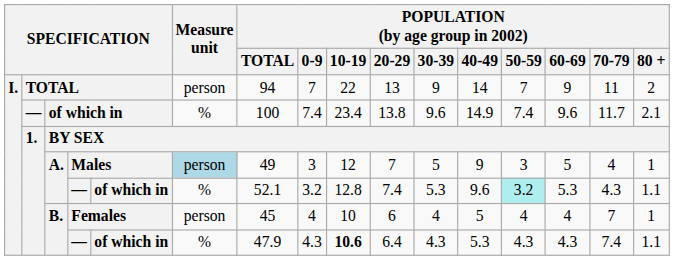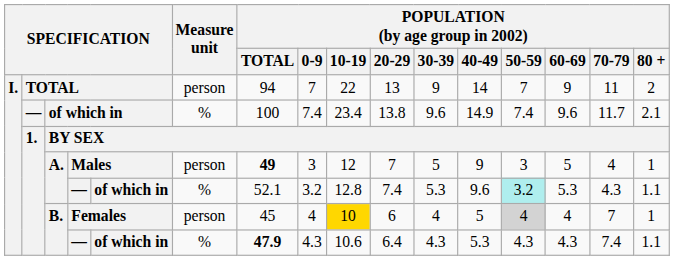(205, 164) lightblue background -> (205, 164) no background
(268, 164) normal -> (268, 164) bold
(348, 216) no background -> (348, 216) gold background
(524, 216) no background -> (524, 216) lightgrey background
(268, 241) normal -> (268, 241) bold
(348, 241) bold -> (348, 241) normal
